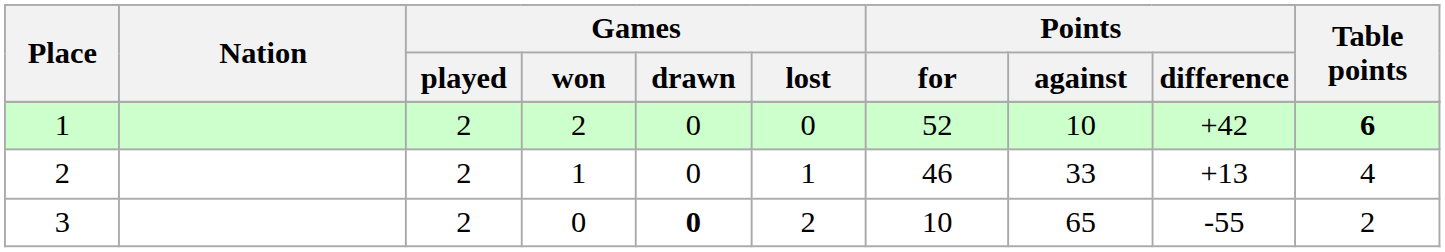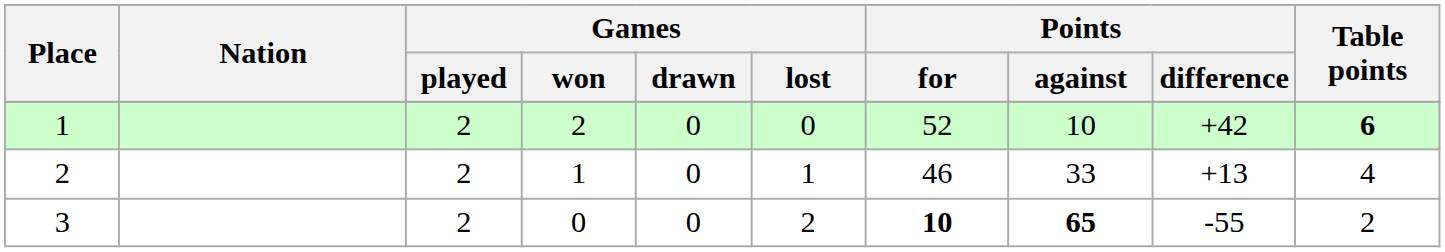(693, 221) bold -> (693, 221) normal
(937, 221) normal -> (937, 221) bold
(1081, 221) normal -> (1081, 221) bold
